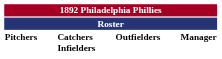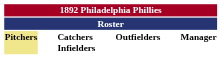(21, 37) no background -> (21, 37) khaki background
